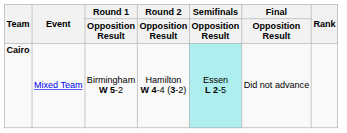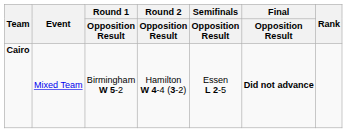(215, 86) paleturquoise background -> (215, 86) no background
(276, 86) normal -> (279, 86) bold
